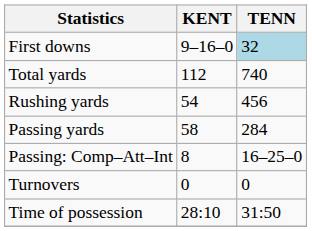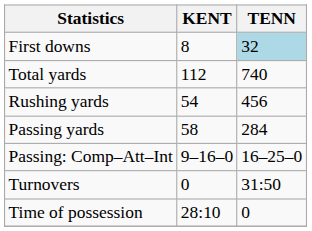(207, 46) 9–16–0 -> (185, 46) 8
(185, 157) 8 -> (207, 157) 9–16–0
(246, 184) 0 -> (261, 184) 31:50
(261, 212) 31:50 -> (246, 212) 0
